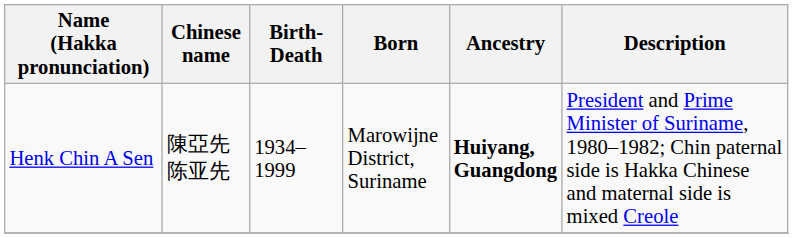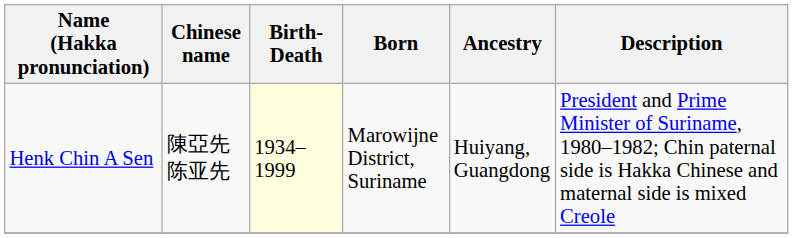(280, 158) no background -> (280, 158) lightyellow background
(505, 158) bold -> (502, 158) normal
